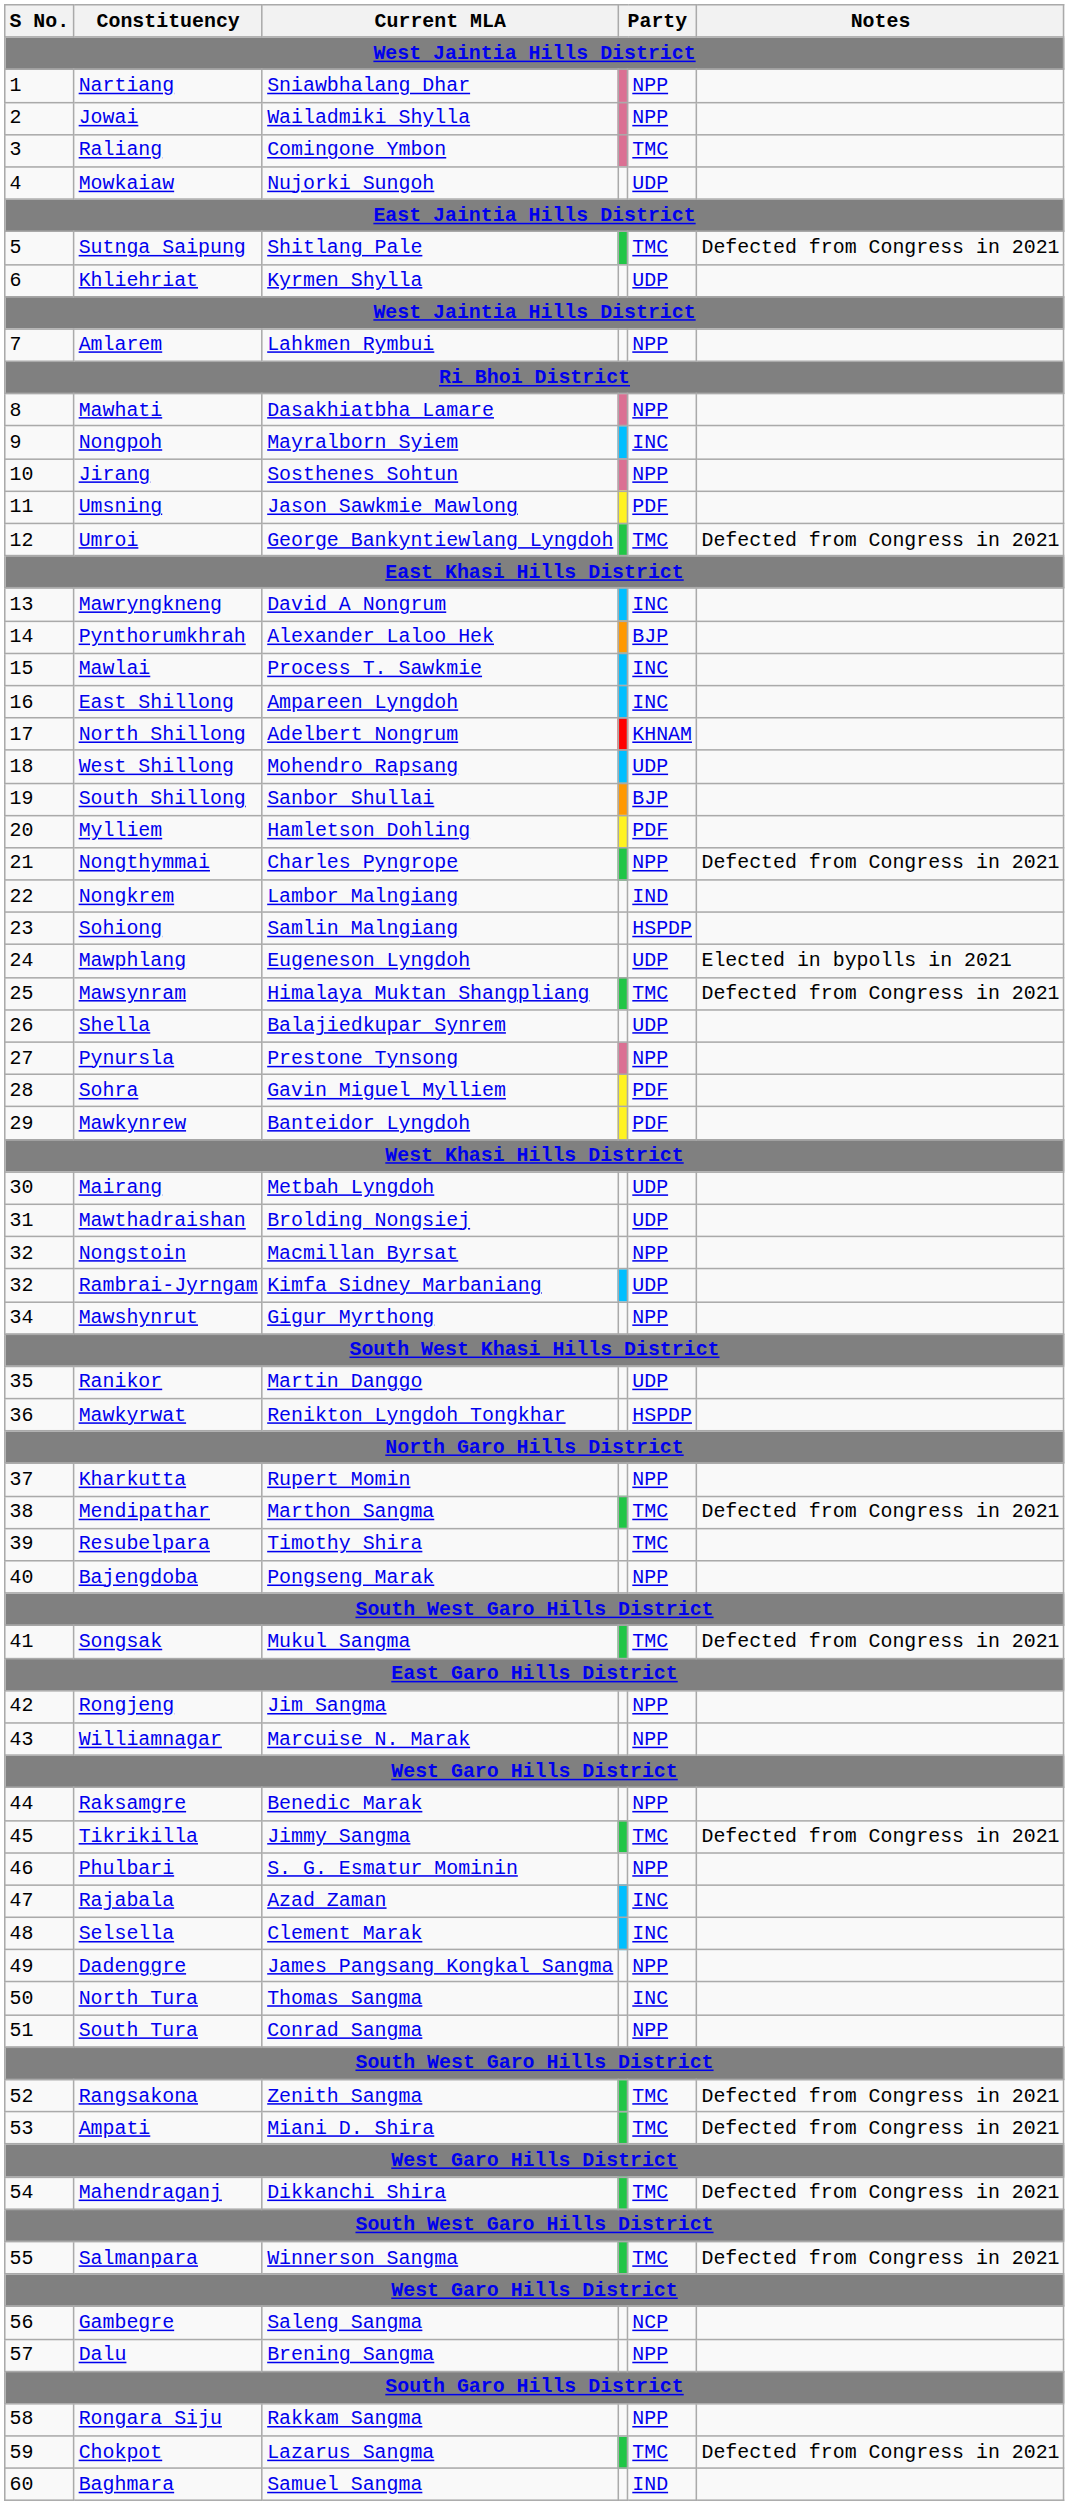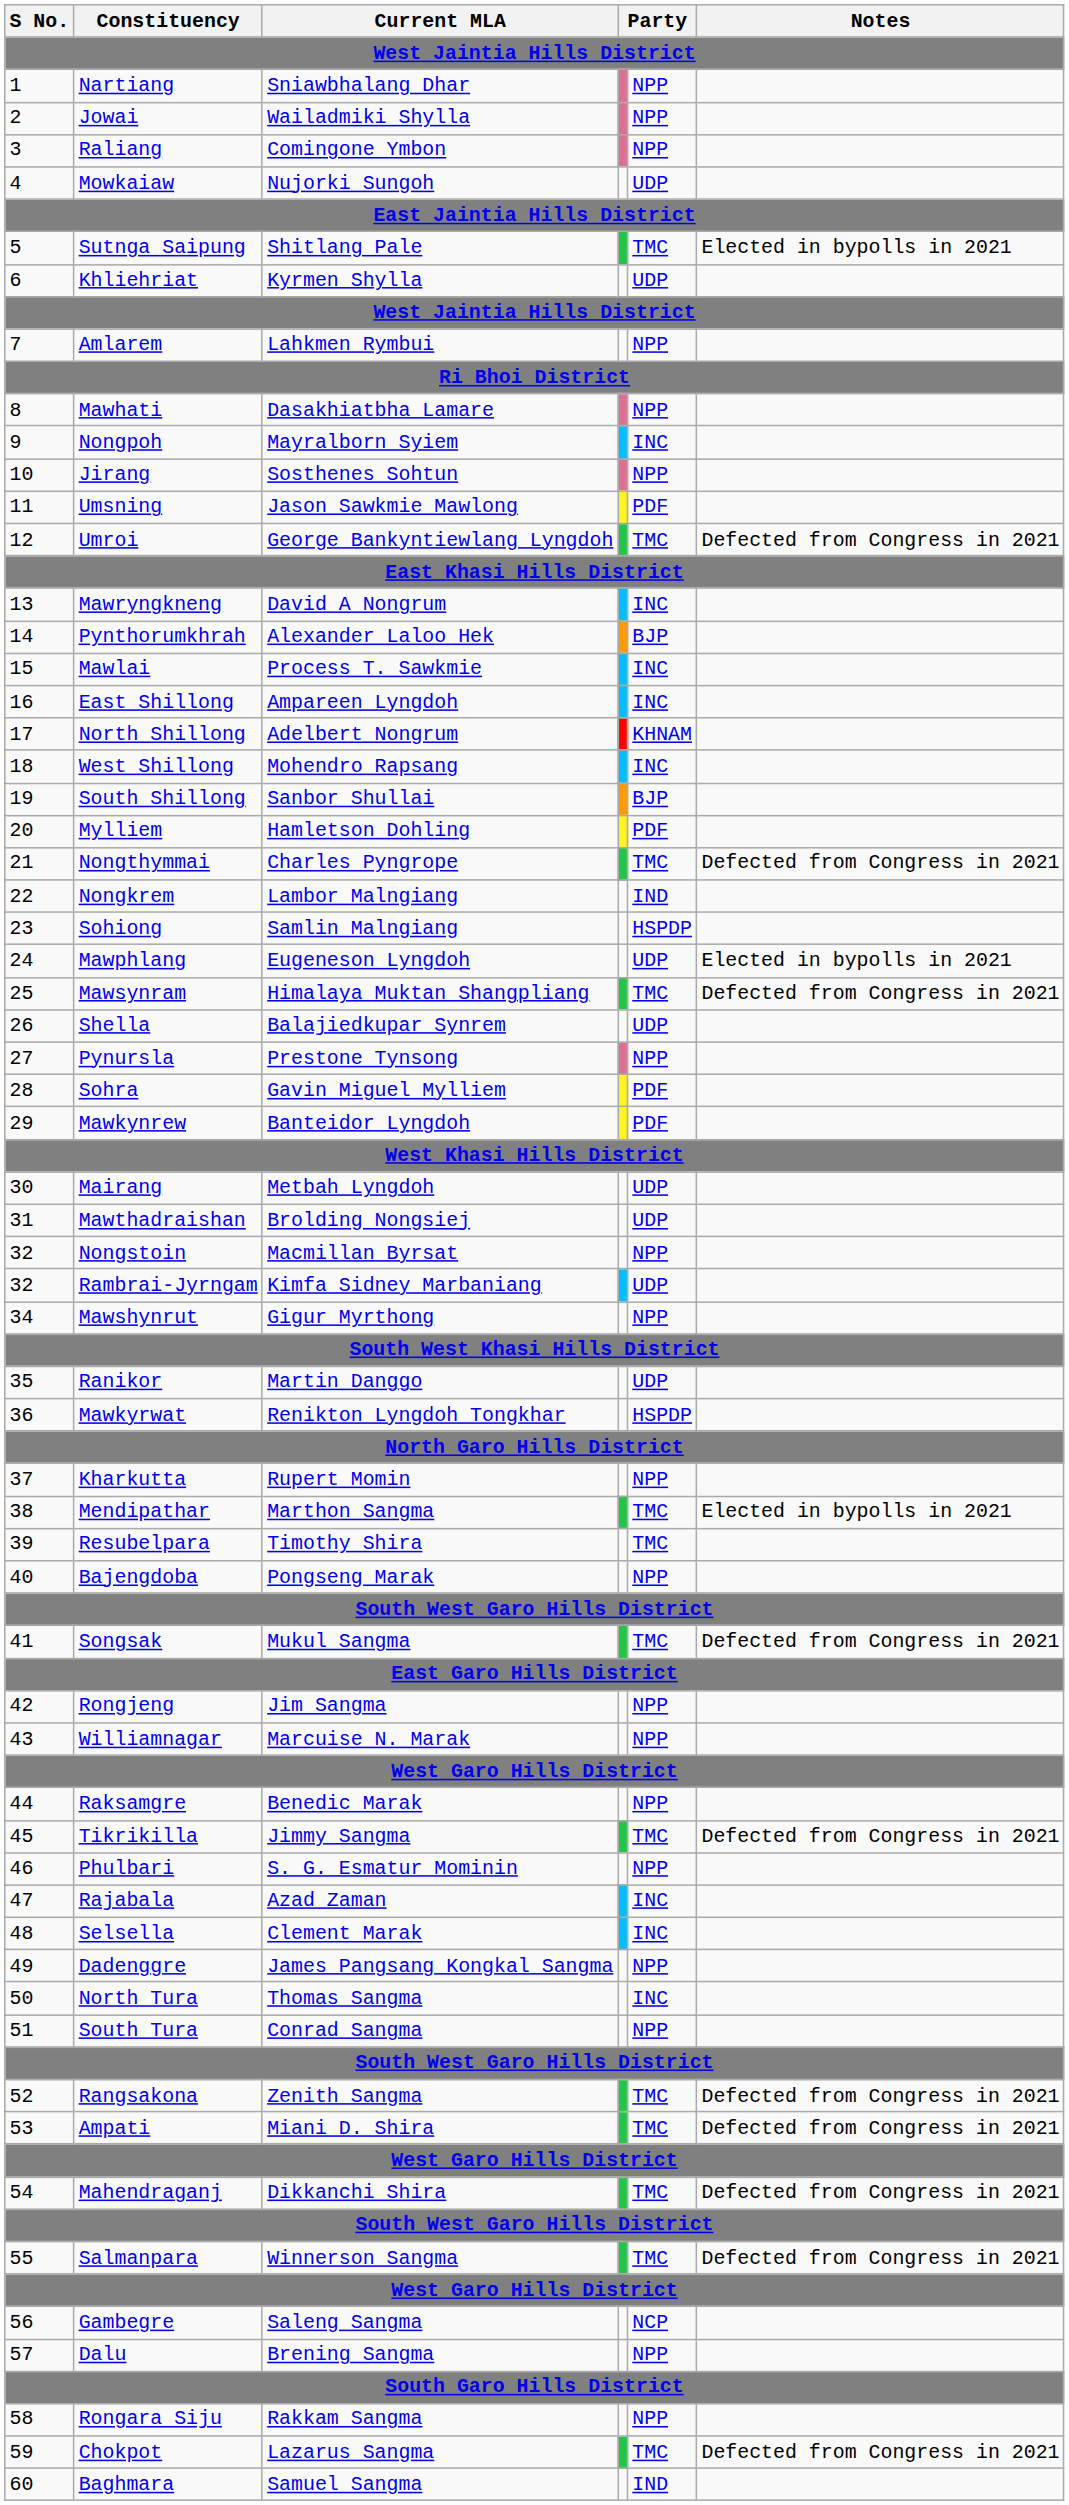(650, 151) TMC -> (650, 151) NPP
(880, 248) Defected from Congress in 2021 -> (857, 248) Elected in bypolls in 2021
(650, 767) UDP -> (650, 767) INC
(650, 864) NPP -> (650, 864) TMC
(880, 1512) Defected from Congress in 2021 -> (857, 1512) Elected in bypolls in 2021
